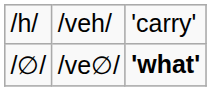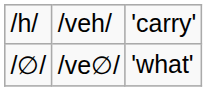(166, 64) bold -> (162, 64) normal
